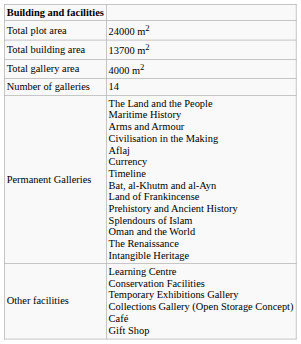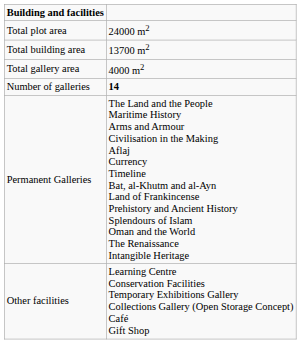(114, 87) normal -> (114, 87) bold
